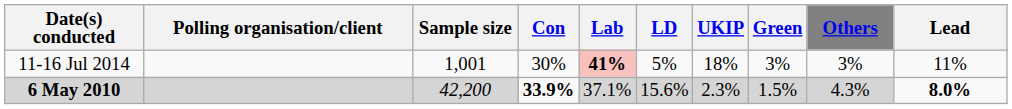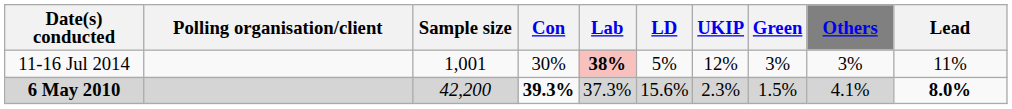(607, 64) 41% -> (607, 64) 38%
(721, 64) 18% -> (721, 64) 12%
(549, 91) 33.9% -> (549, 91) 39.3%
(607, 91) 37.1% -> (607, 91) 37.3%
(850, 91) 4.3% -> (850, 91) 4.1%
